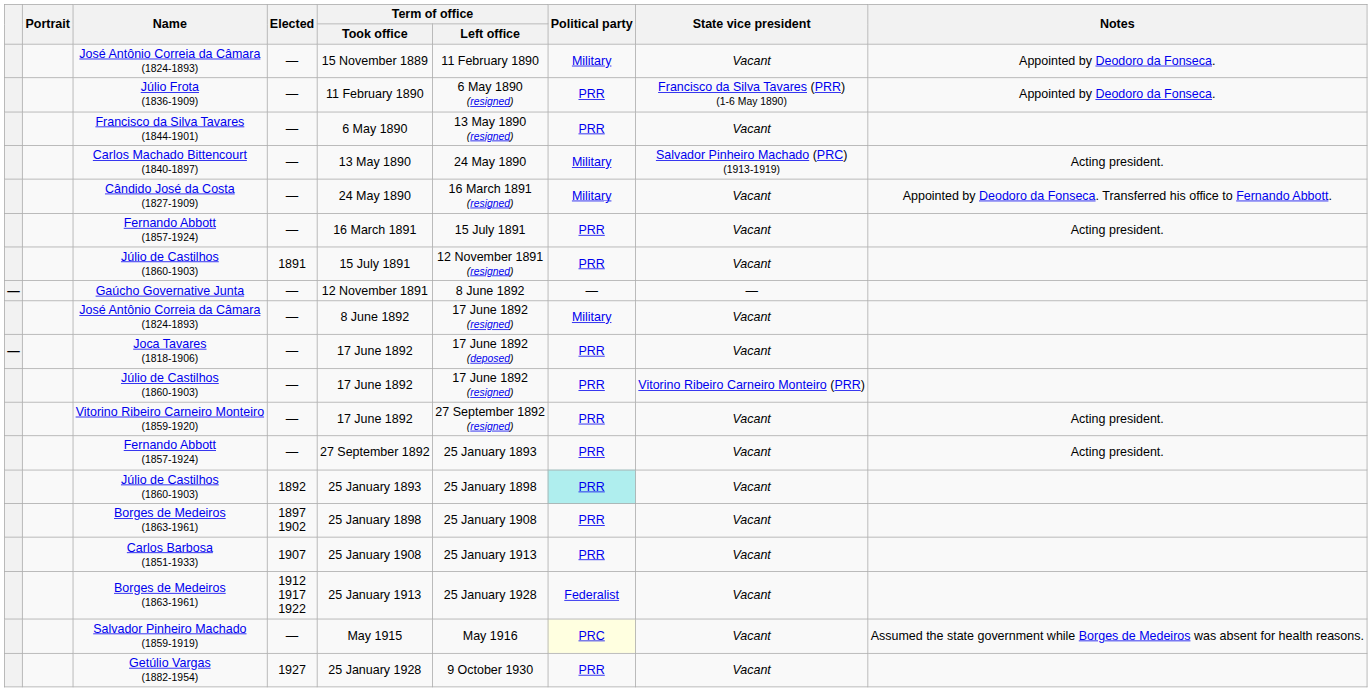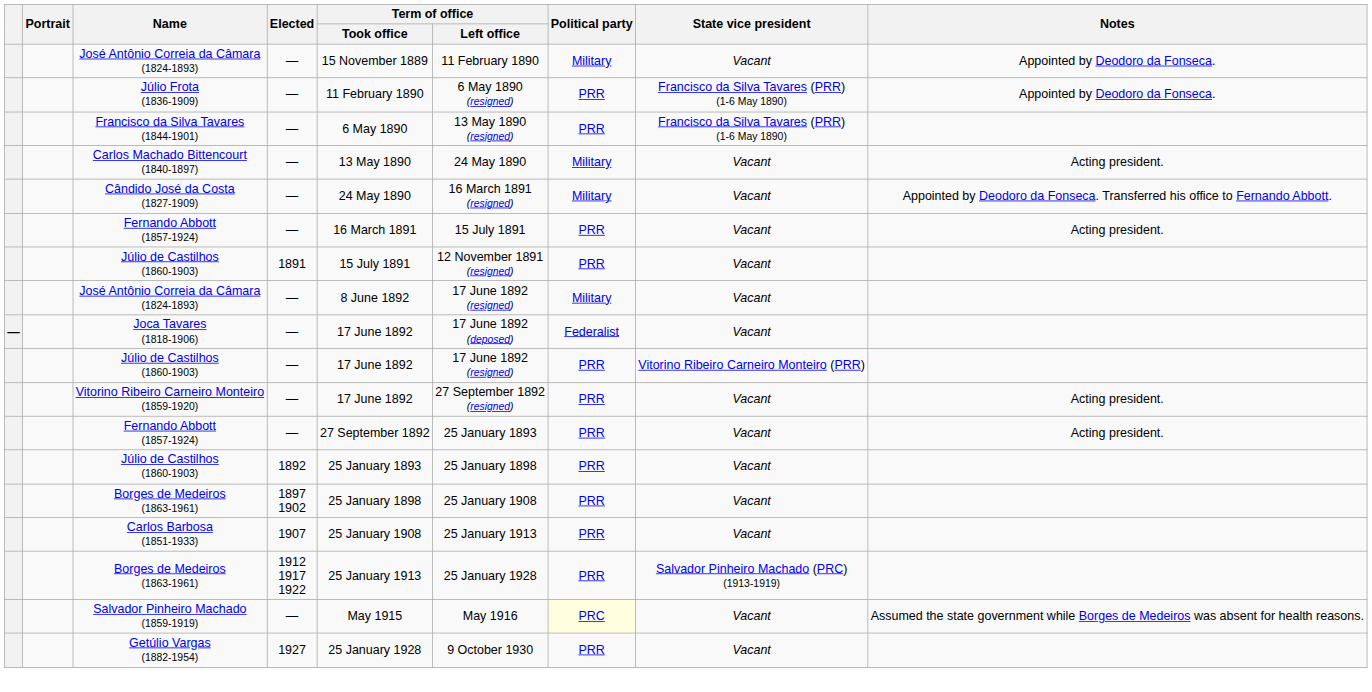(752, 128) Vacant -> (752, 128) Francisco da Silva Tavares (PRR) (1-6 May 1890)
(752, 162) Salvador Pinheiro Machado (PRC) (1913-1919) -> (752, 162) Vacant
- row: (170, 290)
(592, 351) PRR -> (592, 331) Federalist
(592, 486) paleturquoise background -> (592, 466) no background
(592, 595) Federalist -> (592, 575) PRR
(752, 595) Vacant -> (752, 575) Salvador Pinheiro Machado (PRC) (1913-1919)
